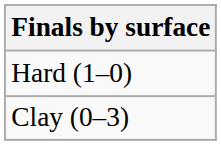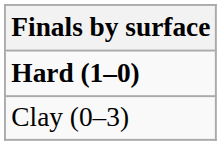(72, 72) normal -> (76, 72) bold
